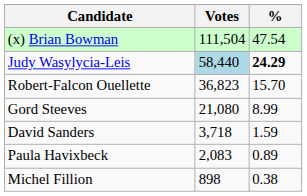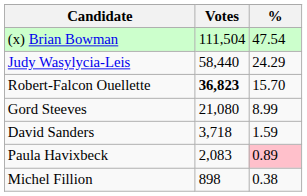(219, 62) lightblue background -> (219, 62) no background
(269, 62) bold -> (269, 62) normal
(219, 86) normal -> (219, 86) bold
(265, 156) no background -> (265, 156) pink background
